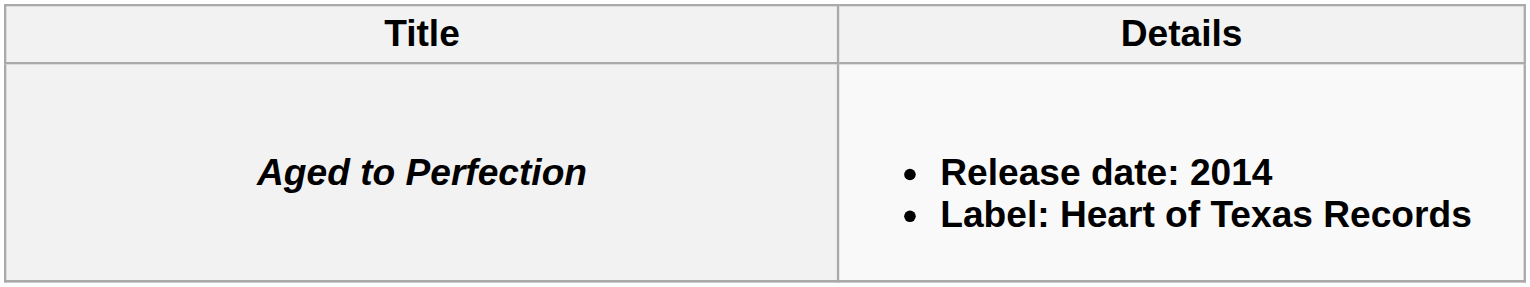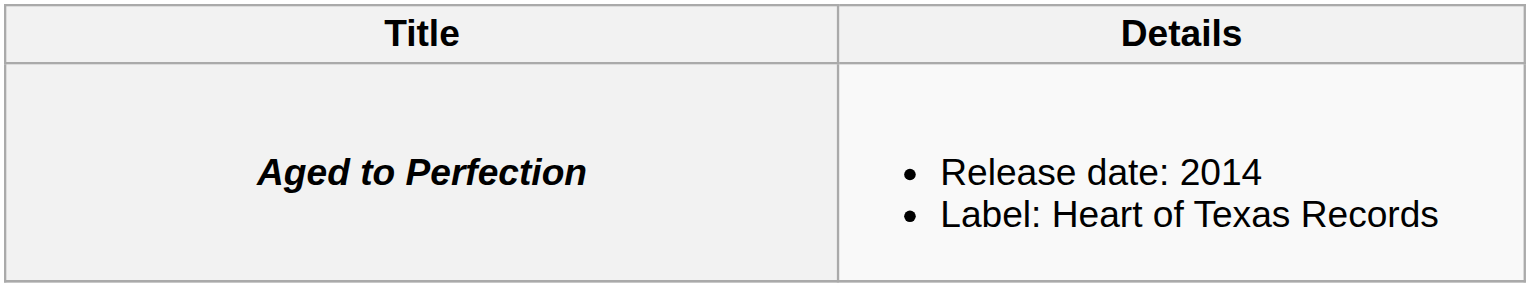(1182, 193) bold -> (1182, 193) normal
